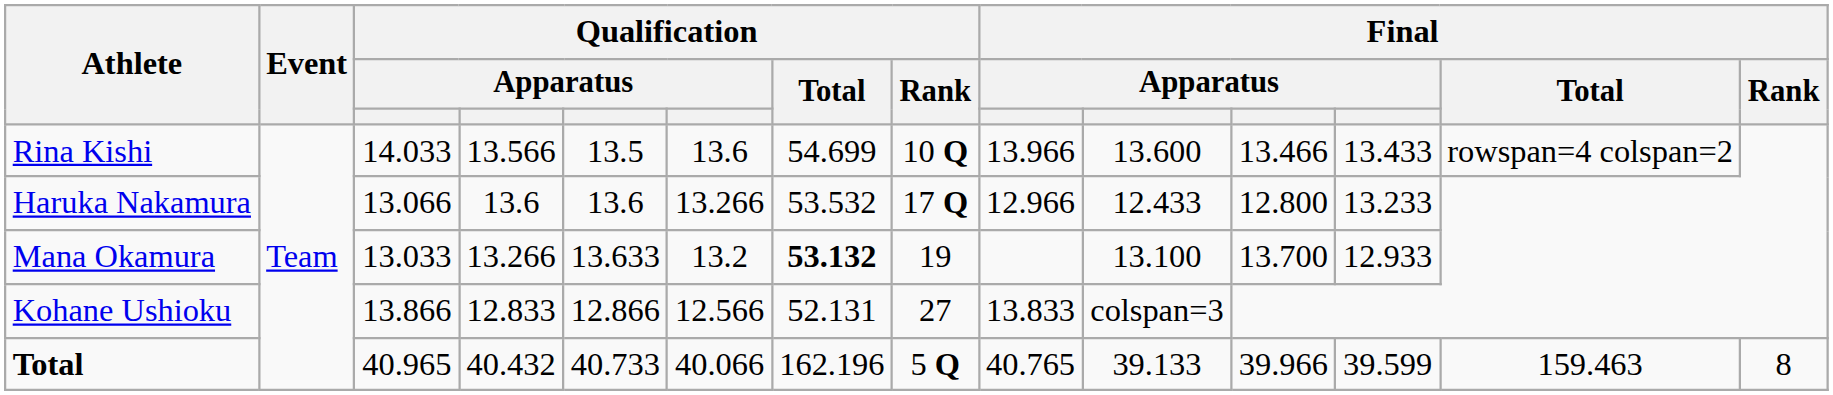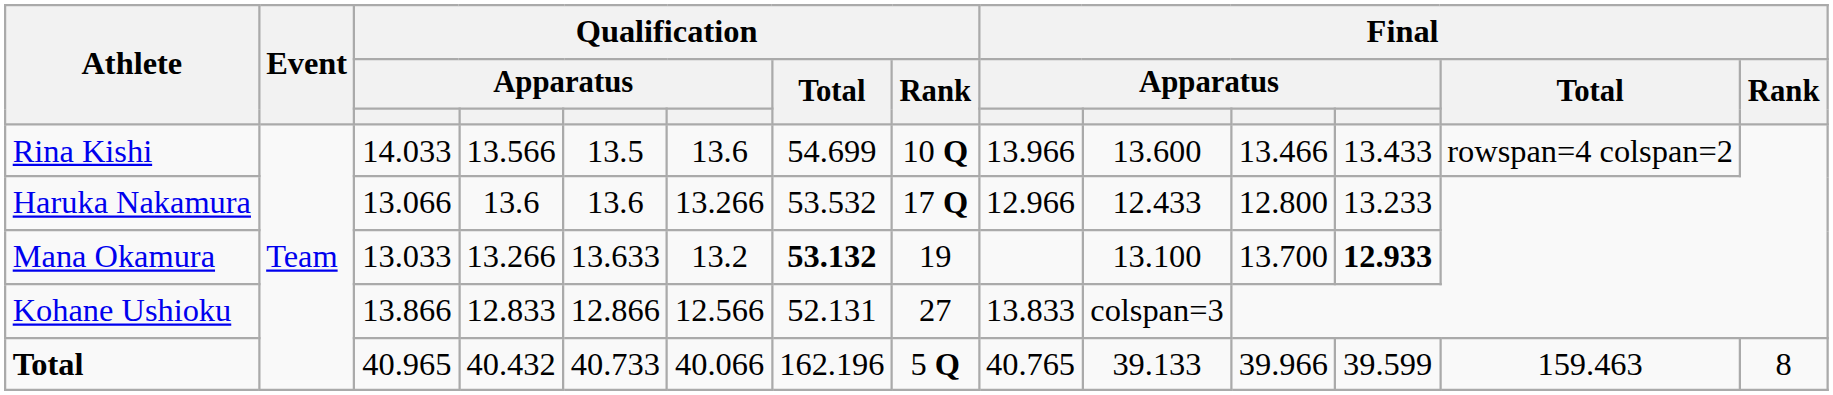(1388, 257) normal -> (1388, 257) bold
